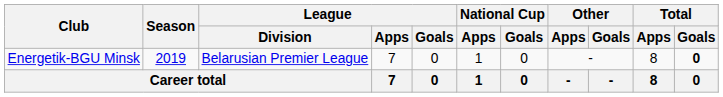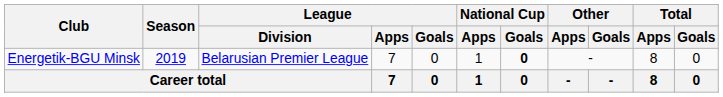(524, 59) normal -> (524, 59) bold
(696, 59) bold -> (696, 59) normal
